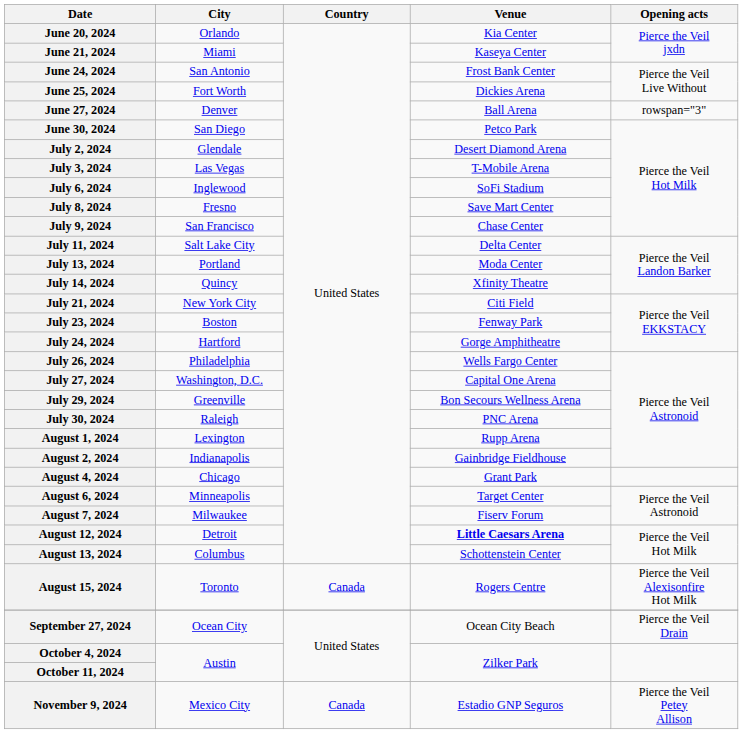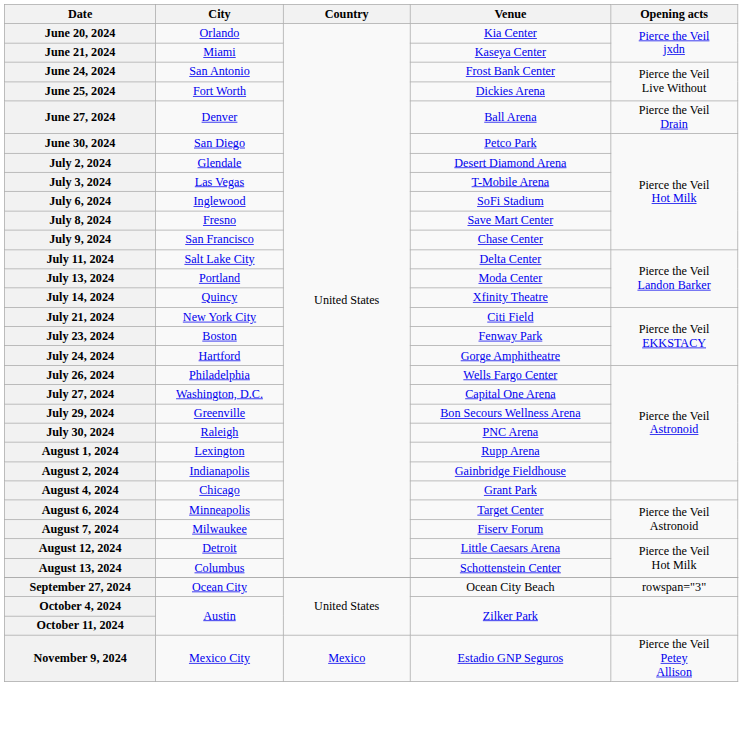(674, 110) rowspan="3" -> (674, 117) Pierce the Veil Drain
(510, 534) bold -> (510, 548) normal
- row: (80, 587)
(674, 626) Pierce the Veil Drain -> (674, 587) rowspan="3"
(347, 705) Canada -> (347, 658) Mexico
